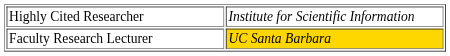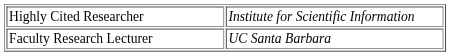(280, 38) gold background -> (280, 38) no background
